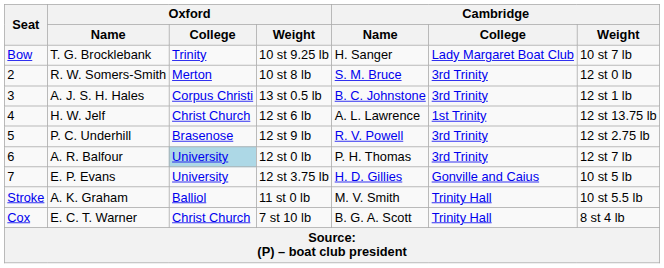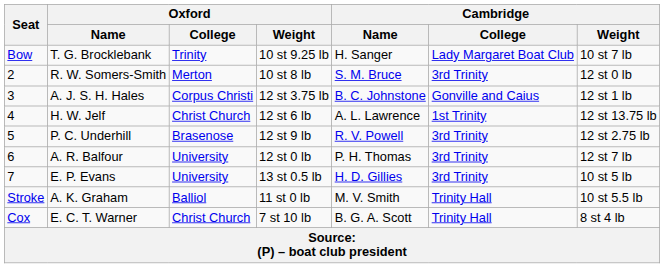(290, 95) 13 st 0.5 lb -> (294, 95) 12 st 3.75 lb
(460, 95) 3rd Trinity -> (485, 95) Gonville and Caius
(200, 156) lightblue background -> (200, 156) no background
(294, 177) 12 st 3.75 lb -> (290, 177) 13 st 0.5 lb
(485, 177) Gonville and Caius -> (460, 177) 3rd Trinity
